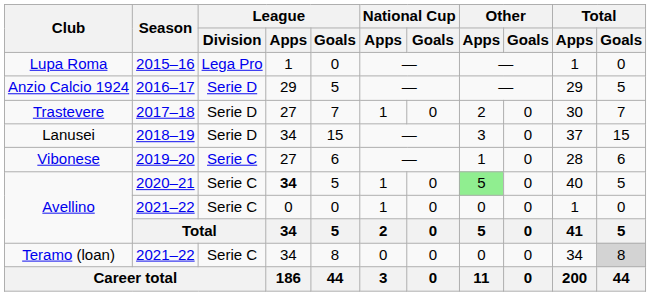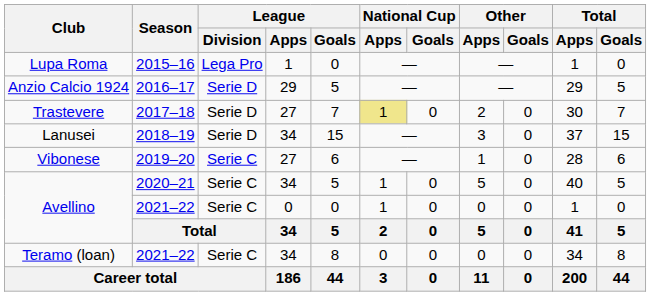(383, 111) no background -> (383, 111) khaki background
(288, 183) bold -> (288, 183) normal
(481, 183) lightgreen background -> (481, 183) no background
(621, 254) lightgrey background -> (621, 254) no background
